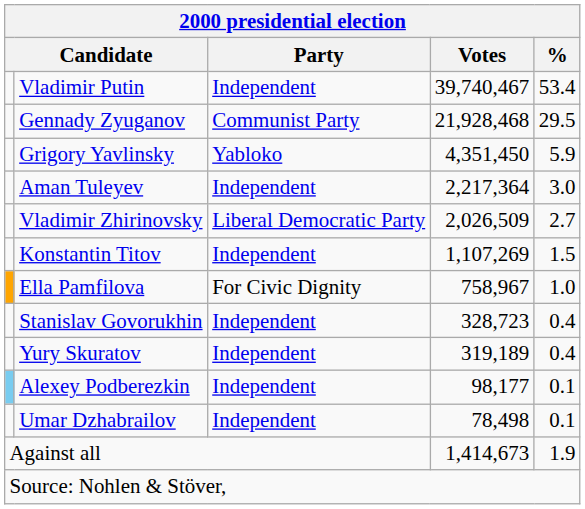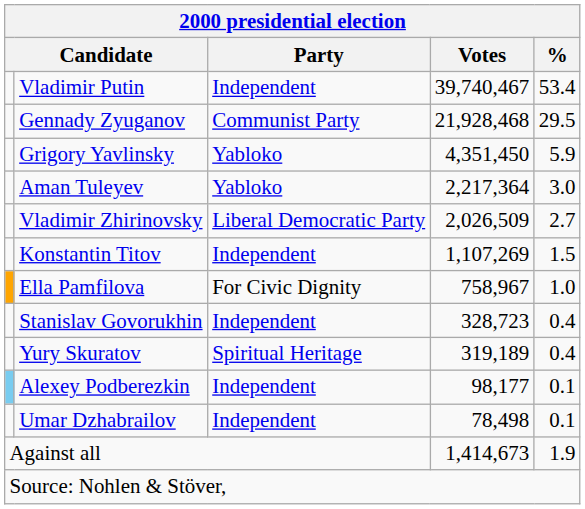(264, 187) Independent -> (247, 187) Yabloko
(264, 353) Independent -> (287, 353) Spiritual Heritage
